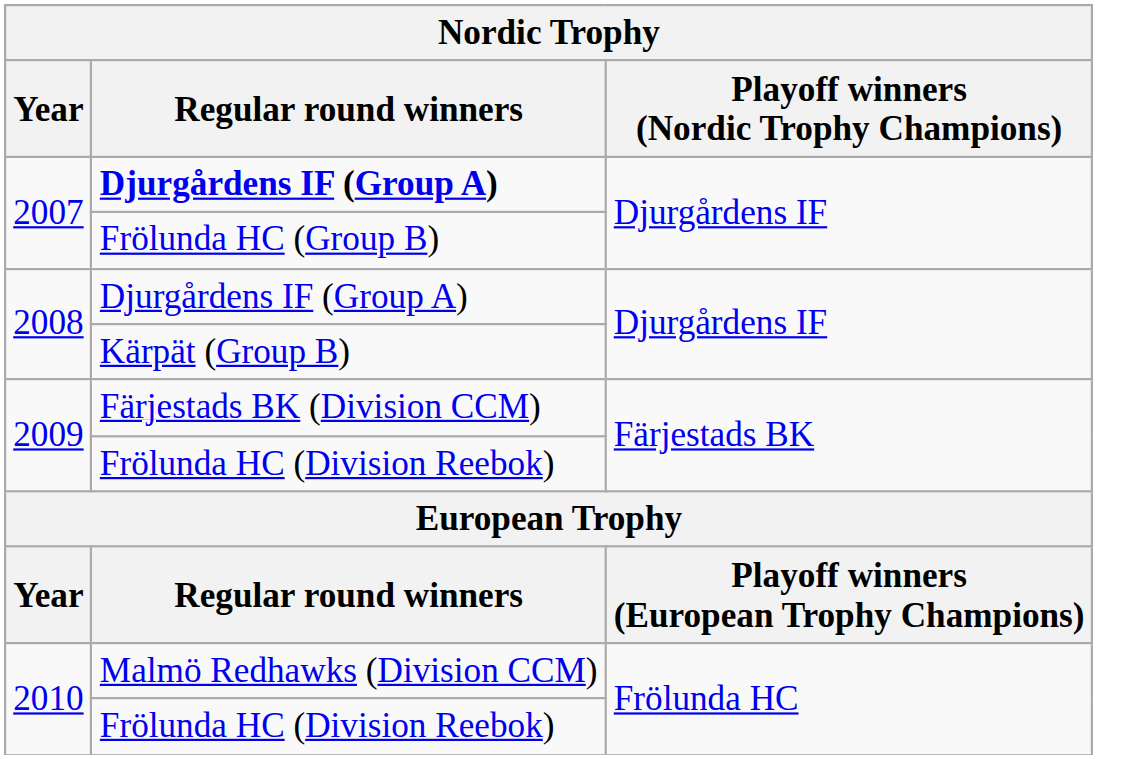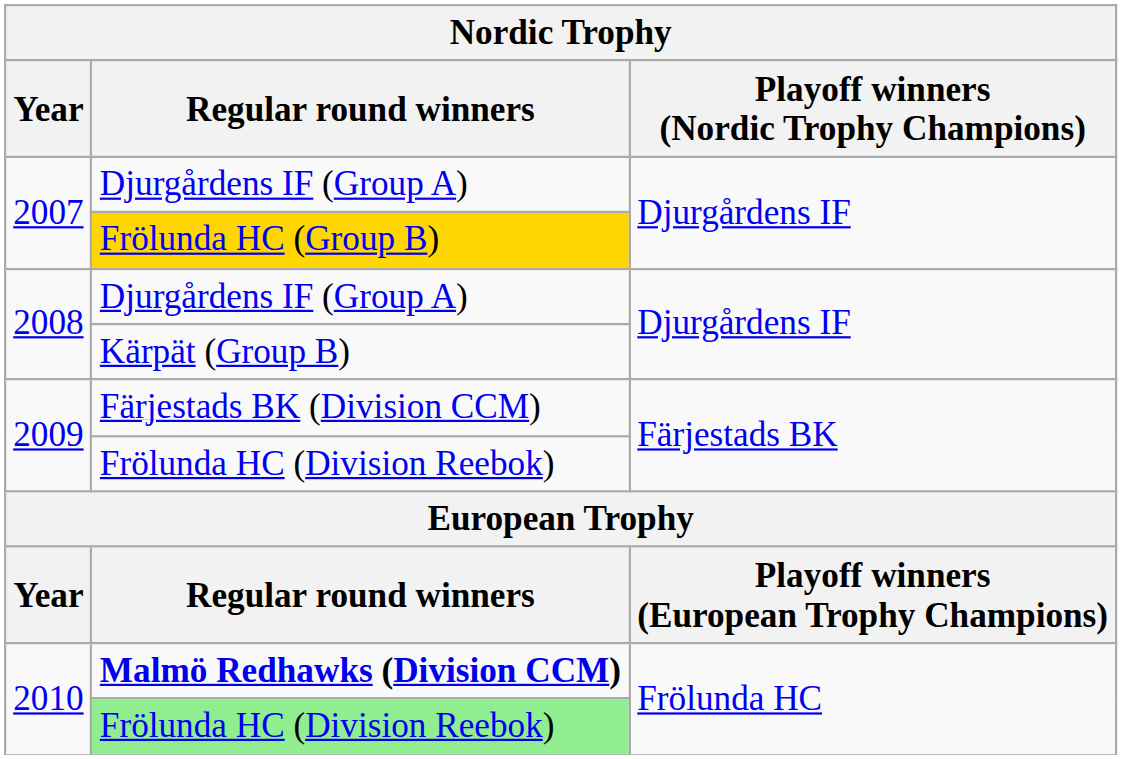(299, 183) bold -> (284, 183) normal
(269, 239) no background -> (269, 239) gold background
(349, 669) normal -> (360, 669) bold
(327, 725) no background -> (327, 725) lightgreen background
